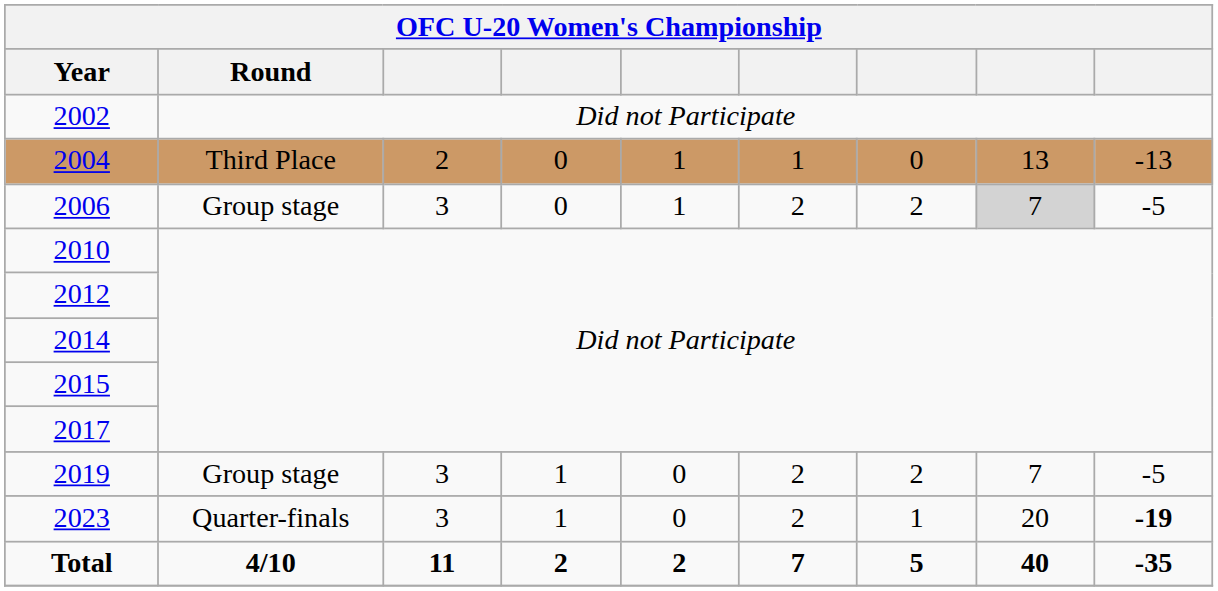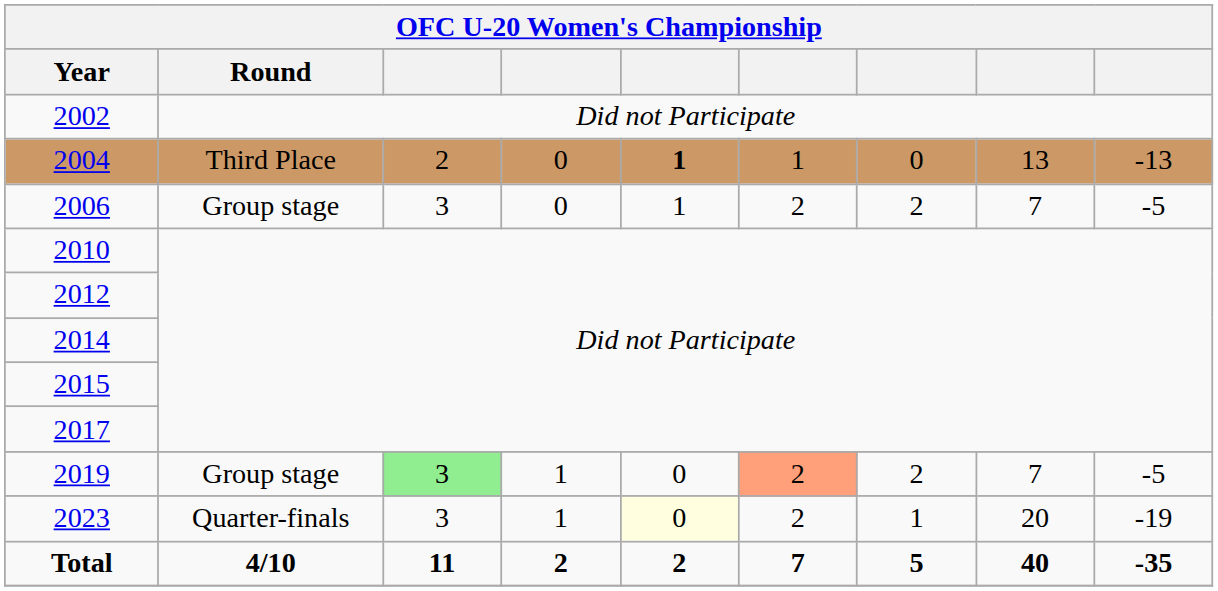(679, 160) normal -> (679, 160) bold
(1035, 205) lightgrey background -> (1035, 205) no background
(442, 473) no background -> (442, 473) lightgreen background
(798, 473) no background -> (798, 473) lightsalmon background
(679, 518) no background -> (679, 518) lightyellow background
(1154, 518) bold -> (1154, 518) normal
